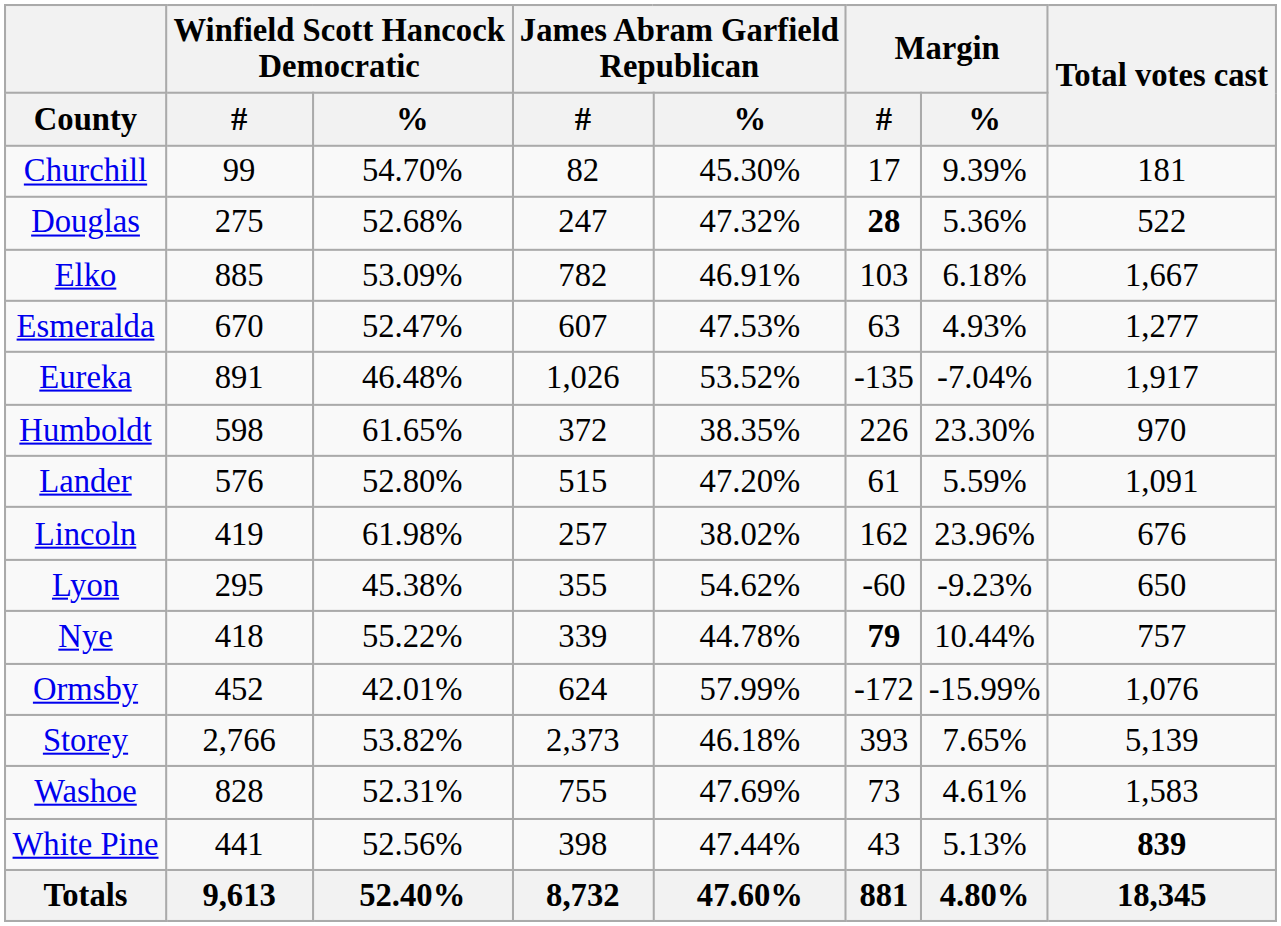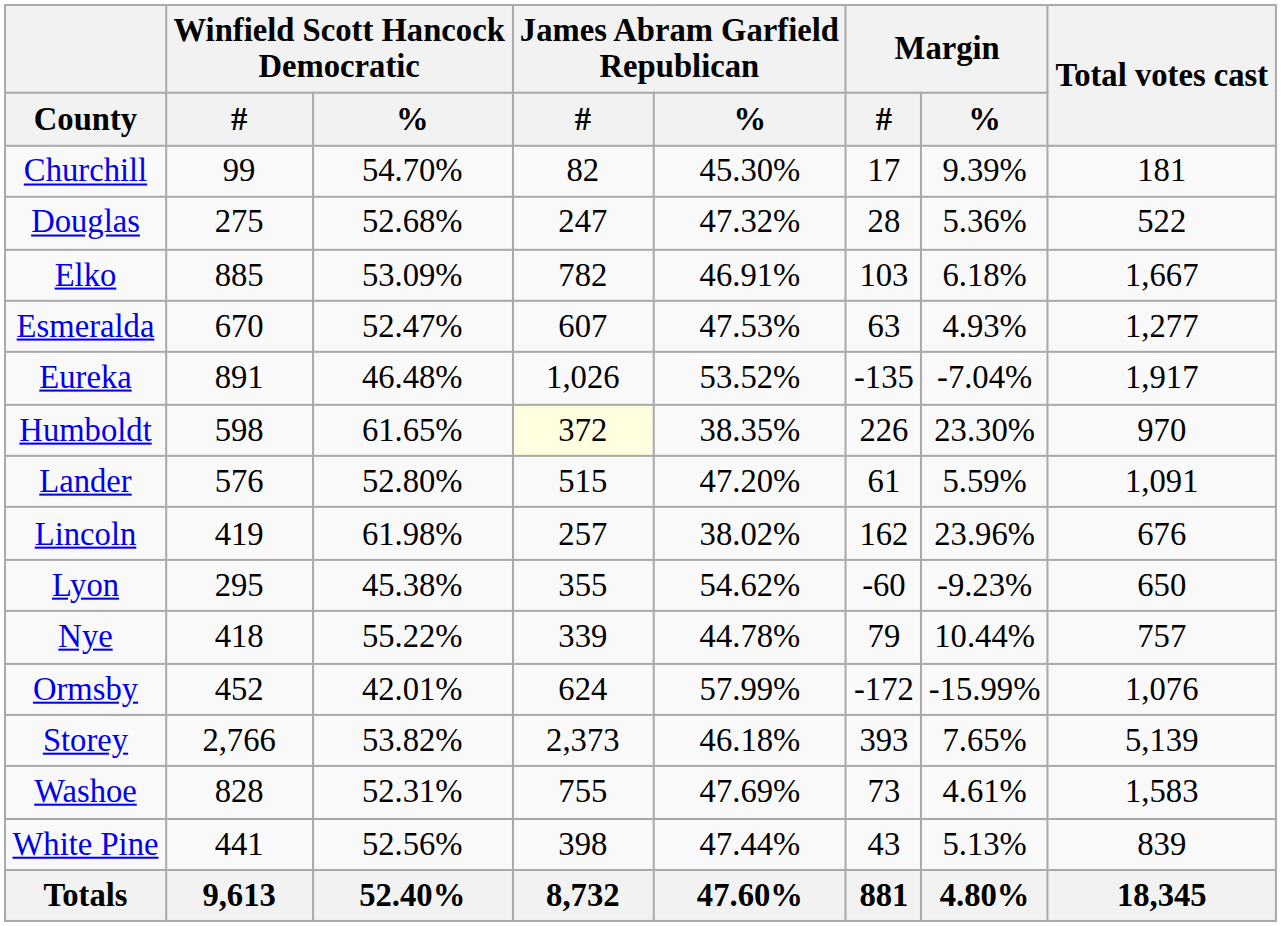(884, 222) bold -> (884, 222) normal
(583, 429) no background -> (583, 429) lightyellow background
(884, 636) bold -> (884, 636) normal
(1162, 843) bold -> (1162, 843) normal
